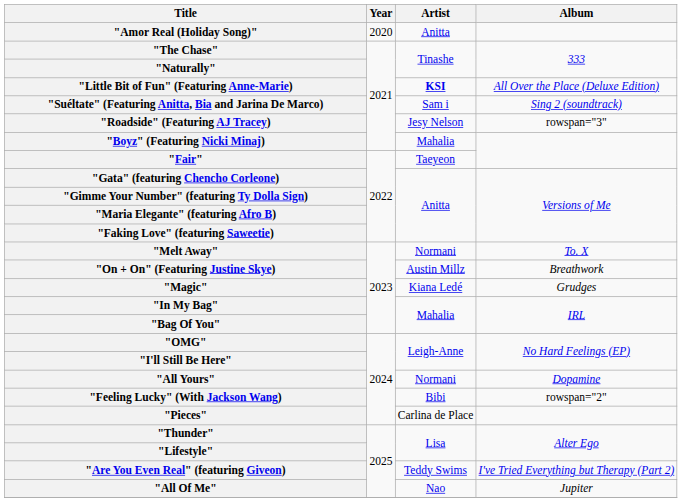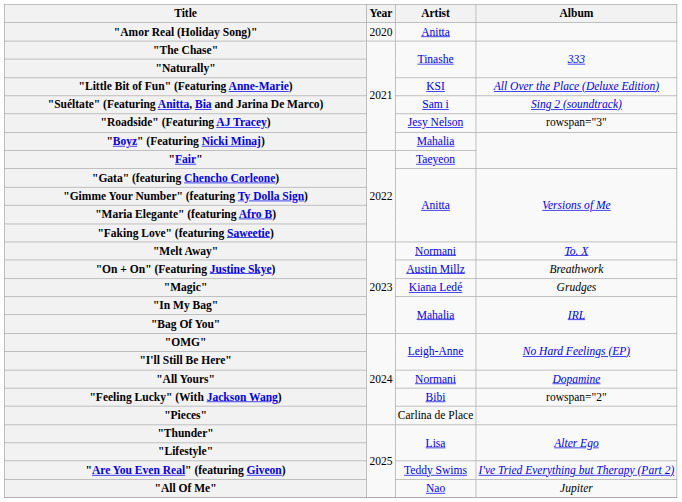(436, 86) bold -> (436, 86) normal
